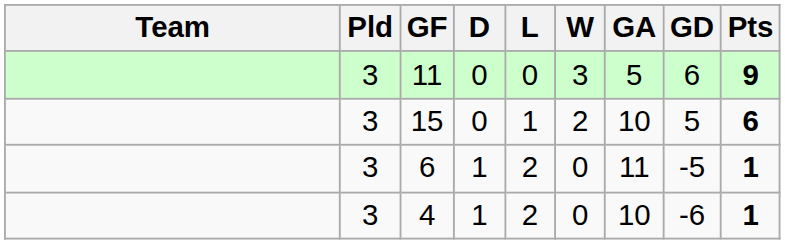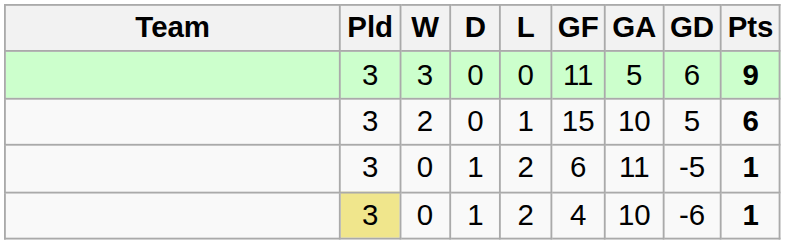columns swapped: (580, 27) <-> (427, 27)
(370, 214) no background -> (370, 214) khaki background
